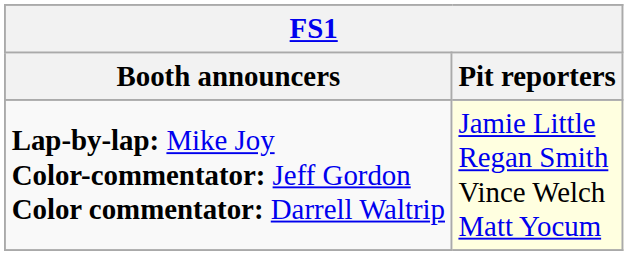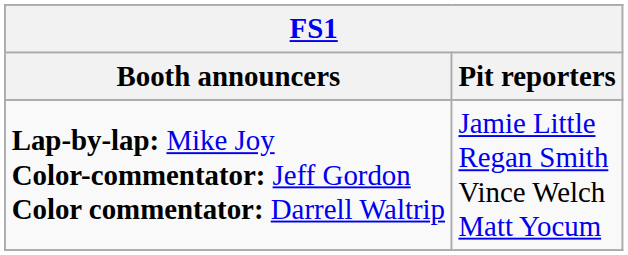(533, 175) lightyellow background -> (533, 175) no background
